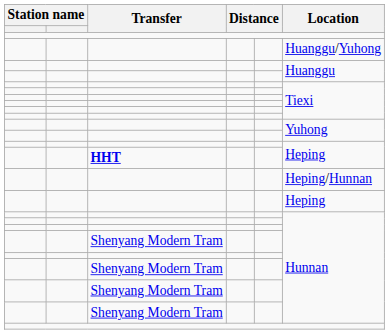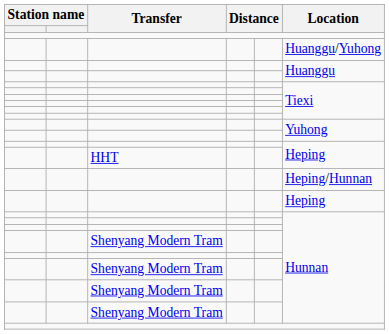(106, 157) bold -> (105, 157) normal
